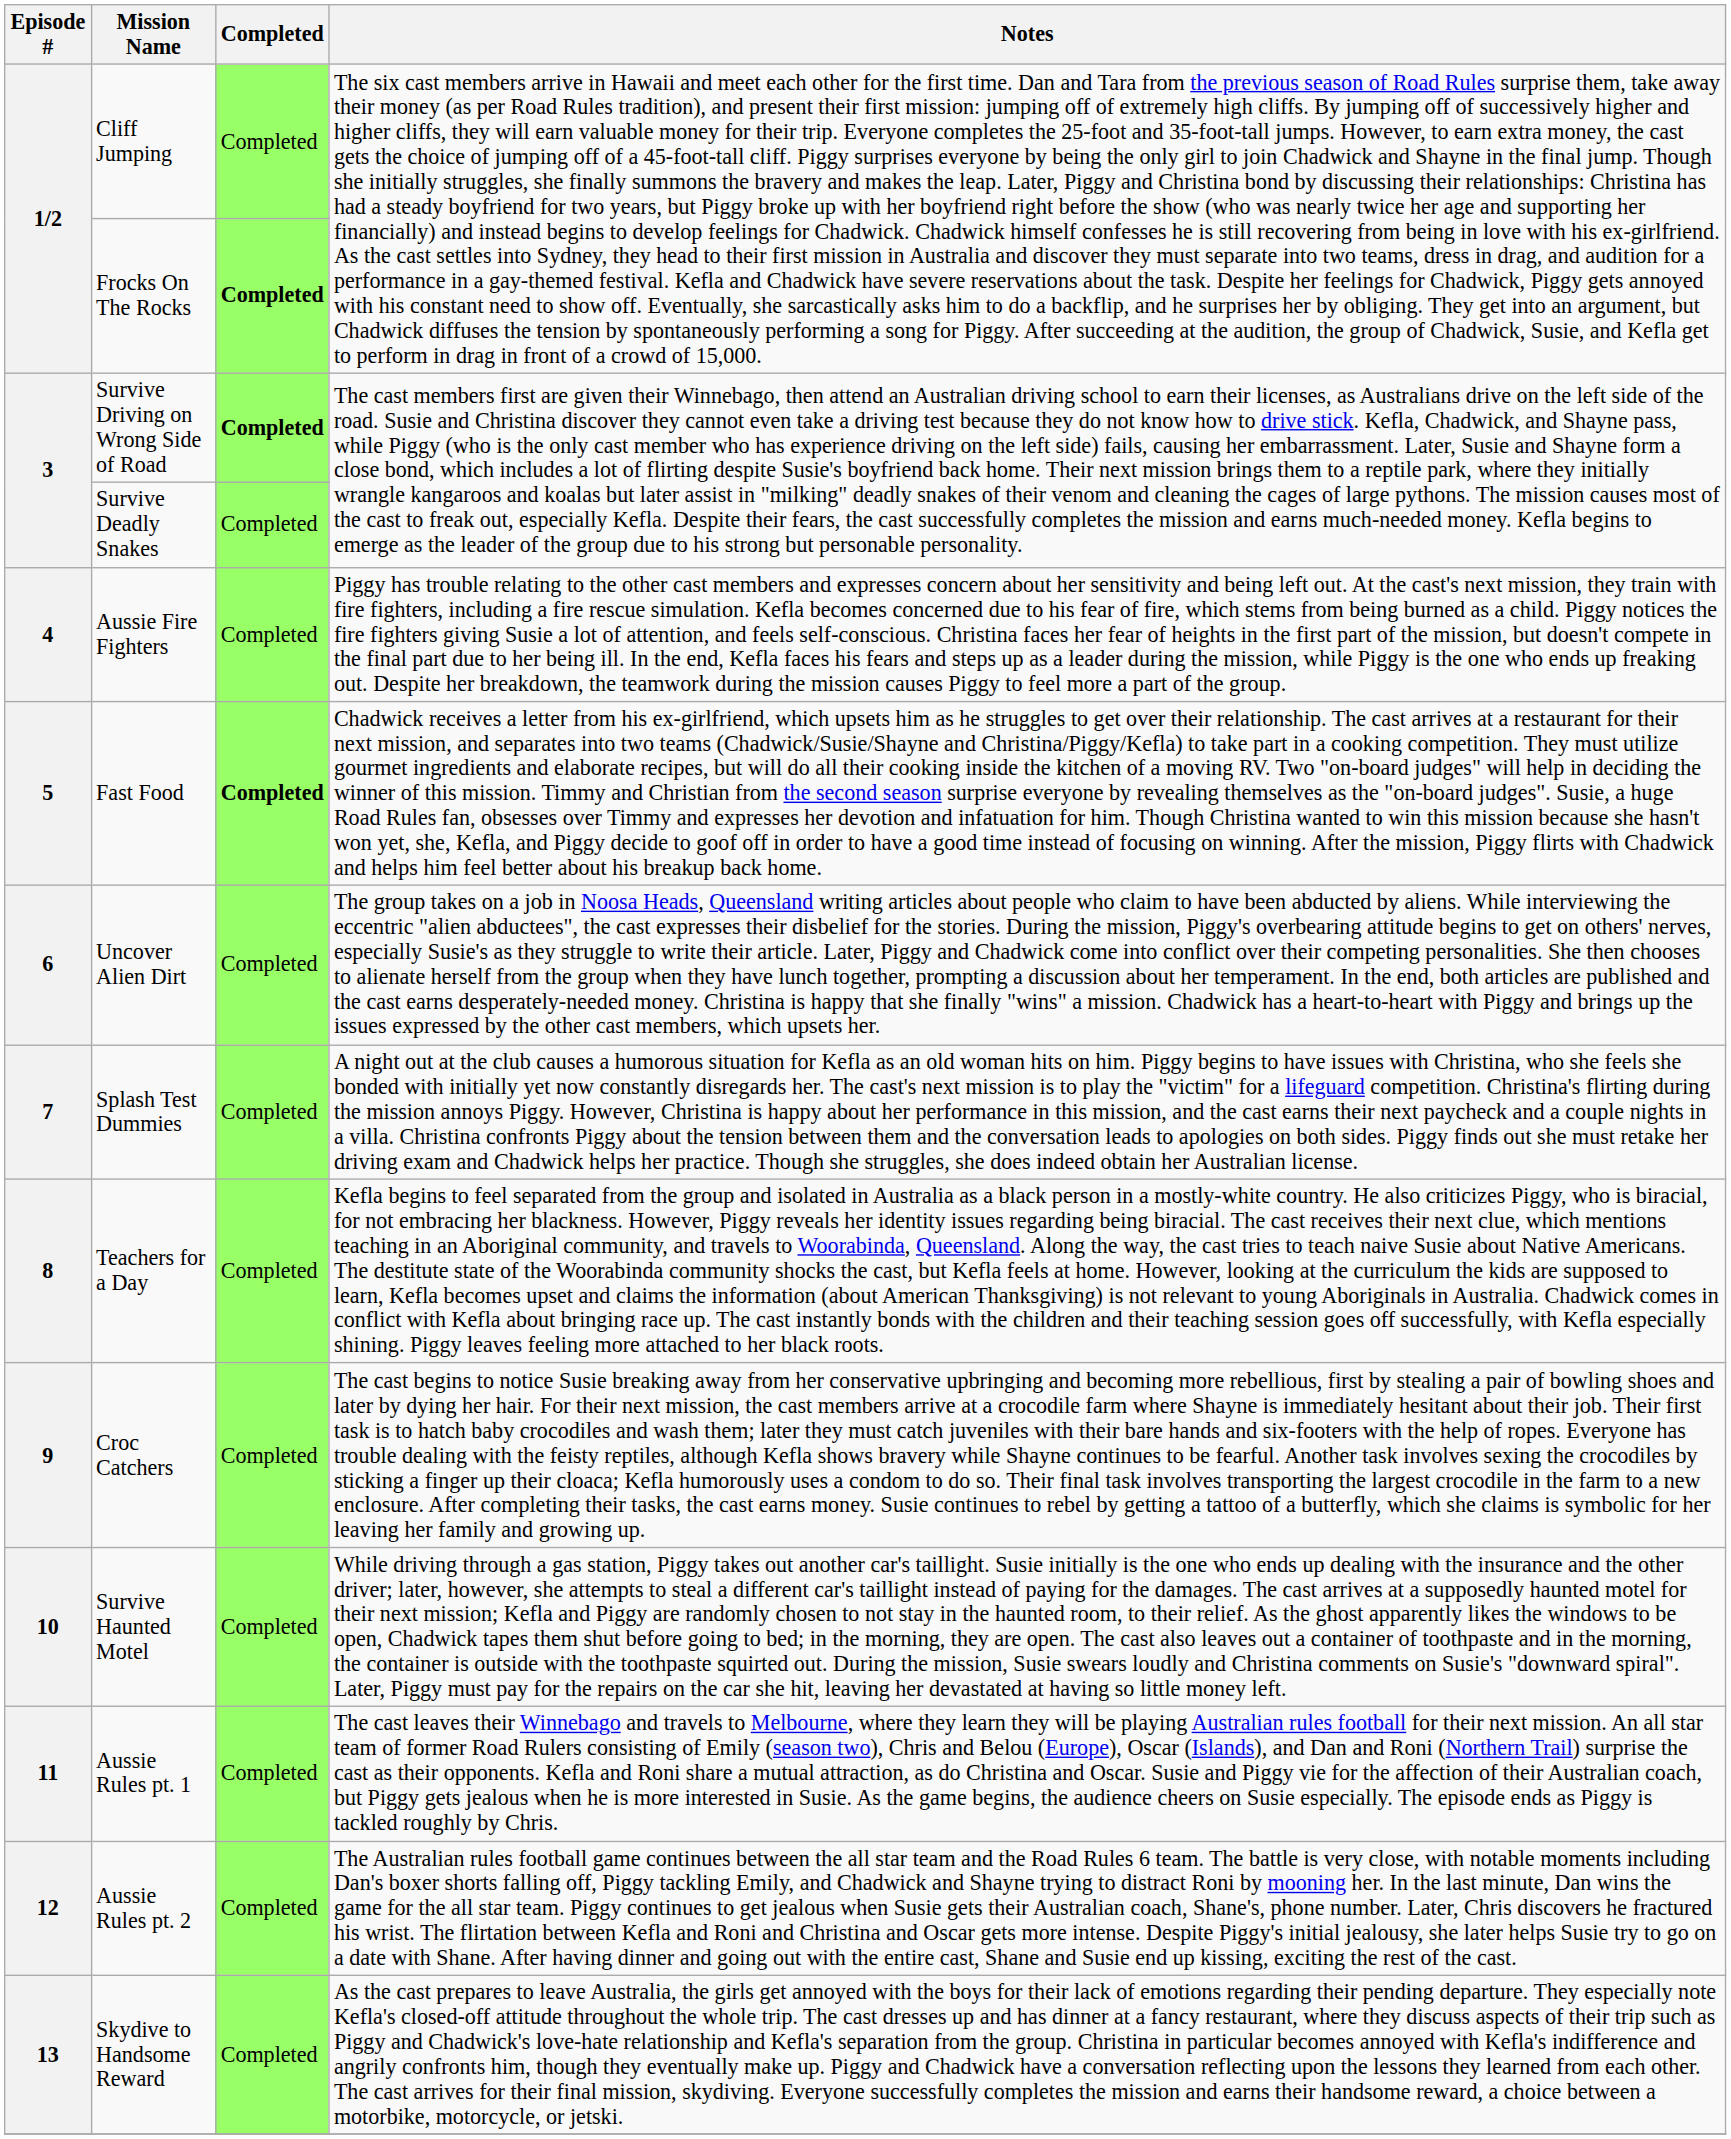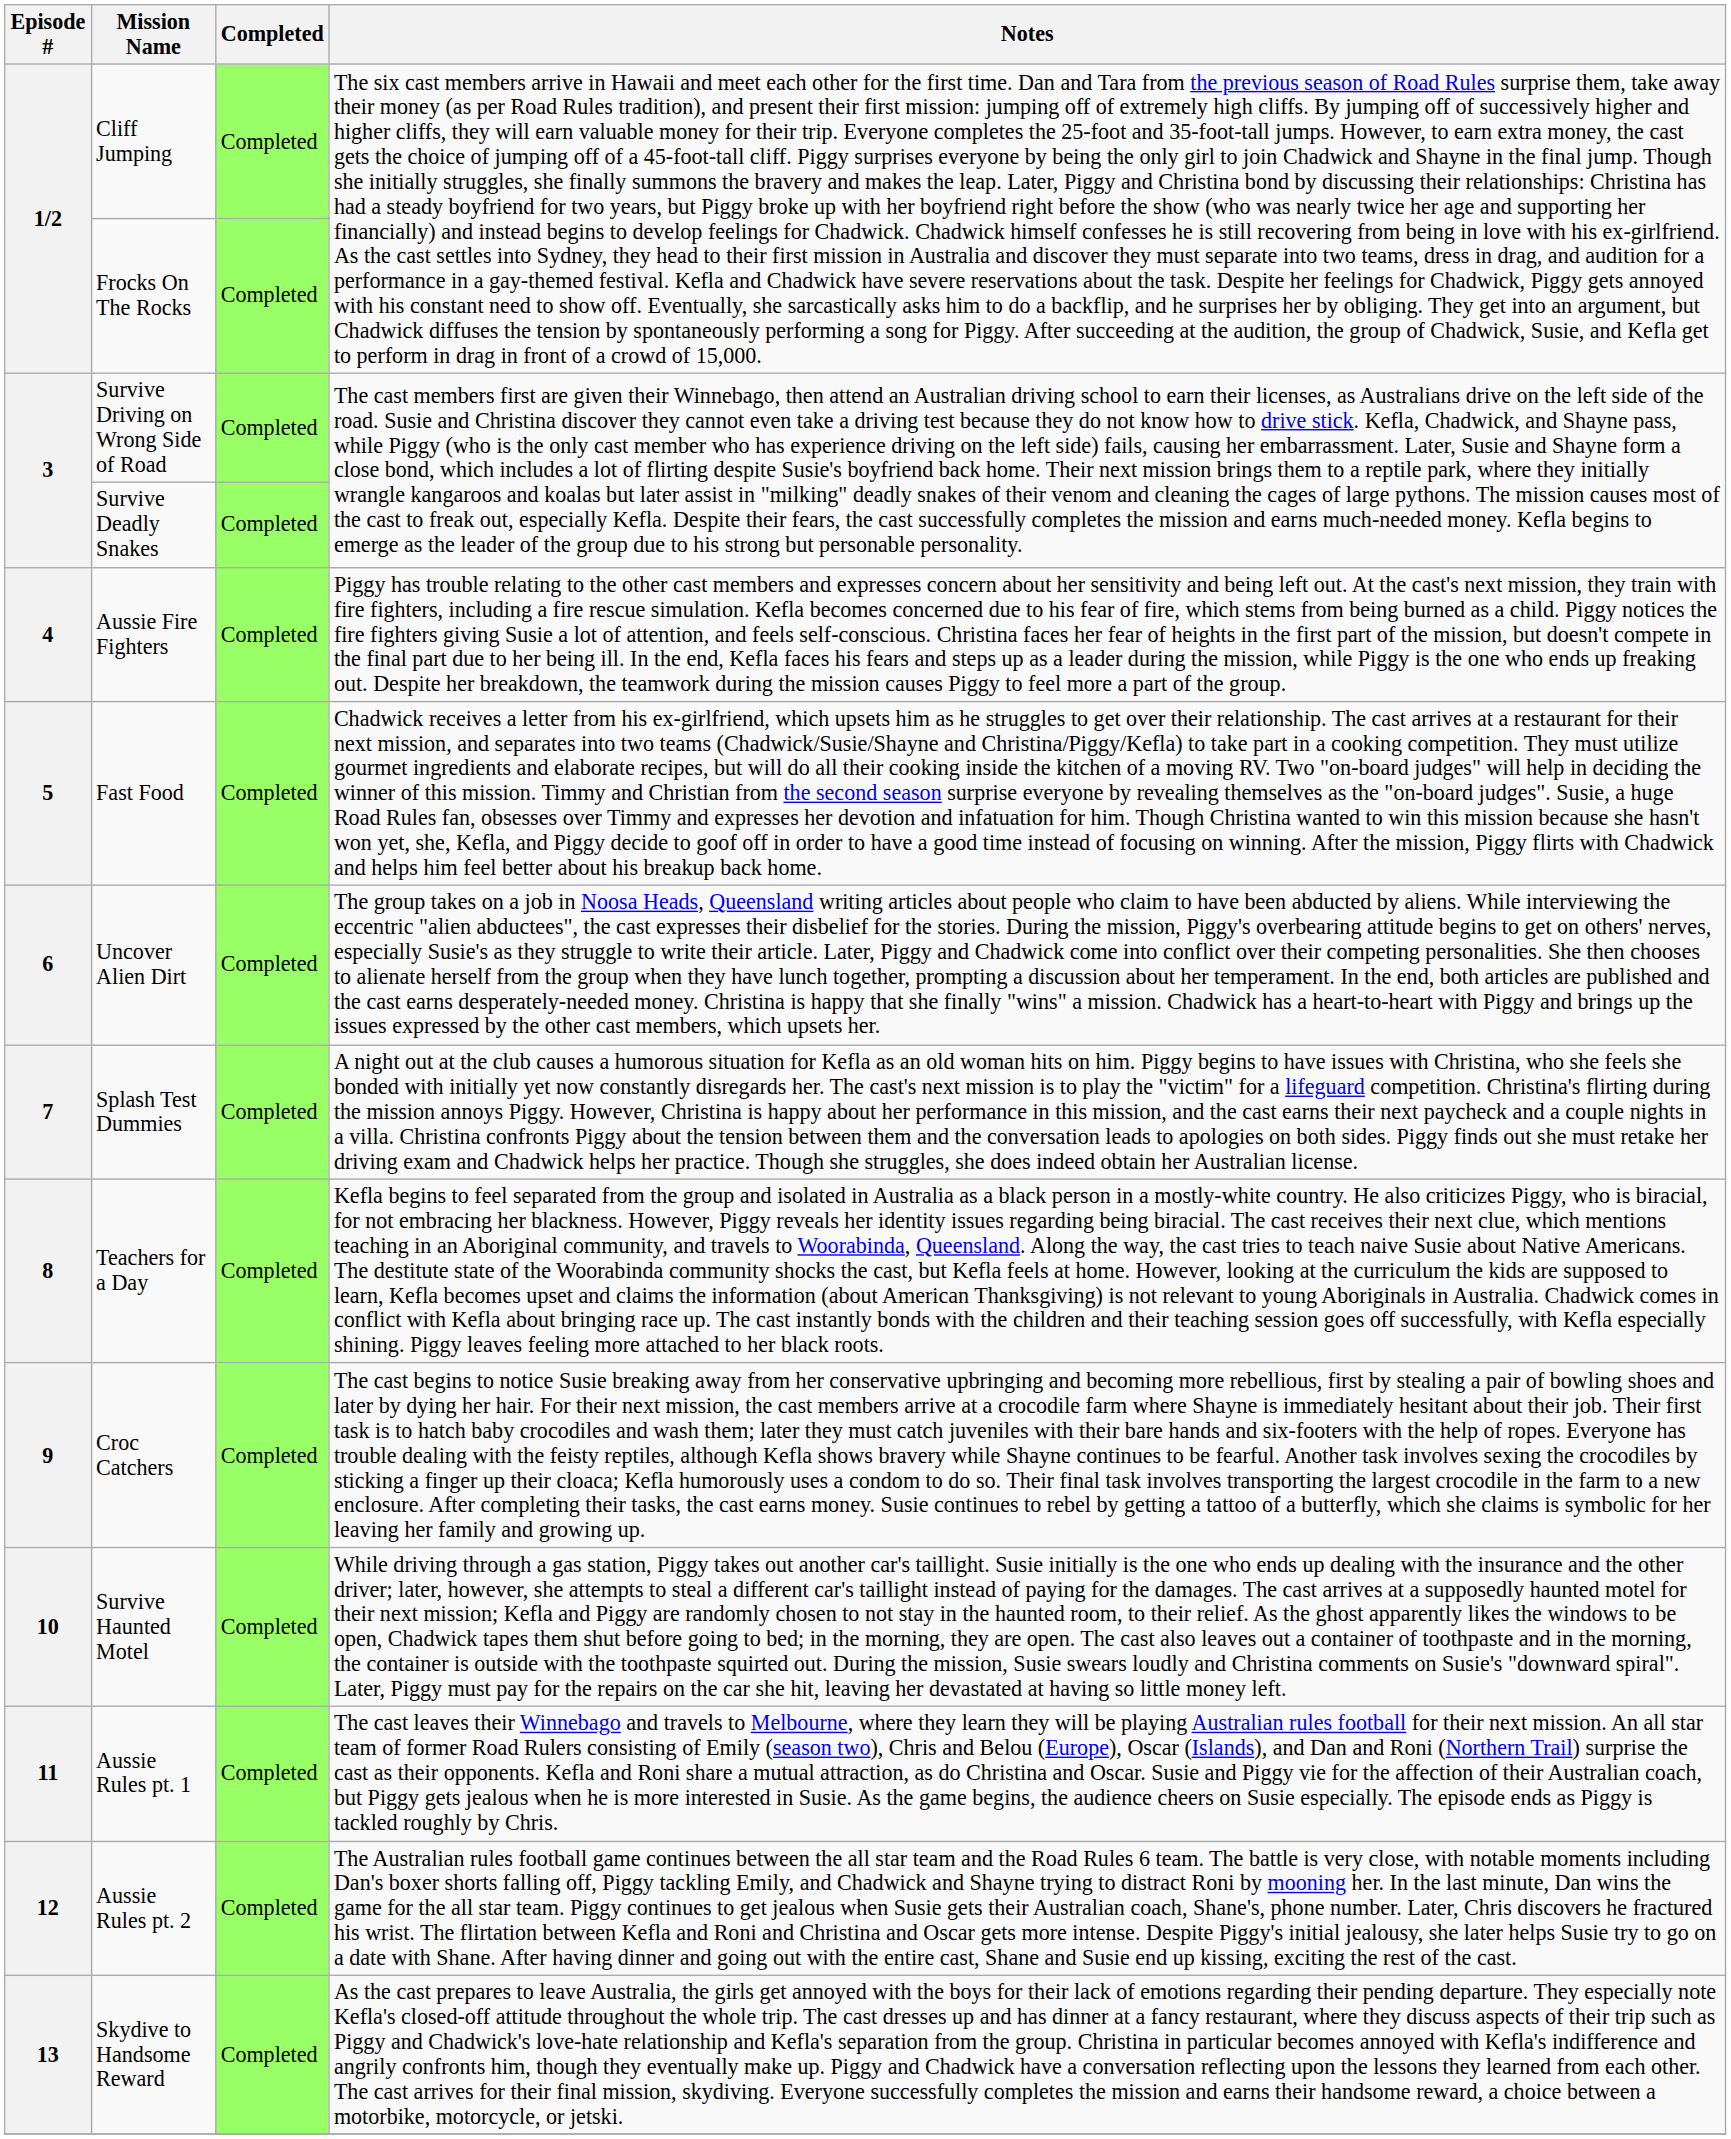(272, 295) bold -> (269, 295) normal
(272, 427) bold -> (269, 427) normal
(272, 793) bold -> (269, 793) normal
